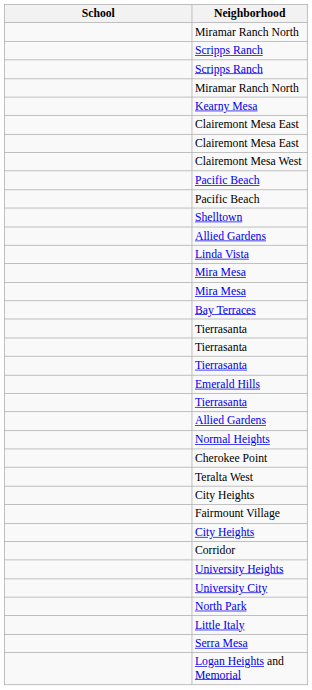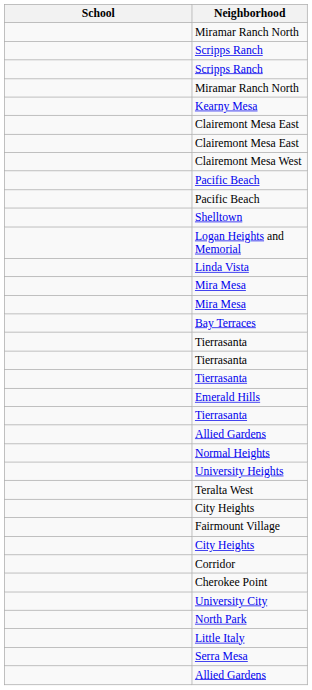(230, 236) Allied Gardens -> (239, 242) Logan Heights and Memorial
(231, 458) Cherokee Point -> (239, 471) University Heights
(239, 569) University Heights -> (231, 582) Cherokee Point
(239, 668) Logan Heights and Memorial -> (230, 675) Allied Gardens
